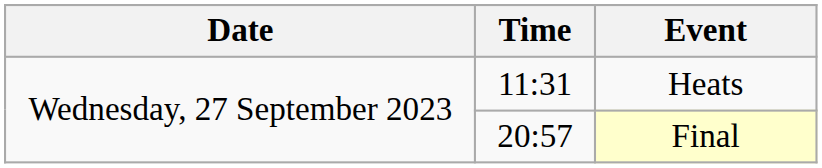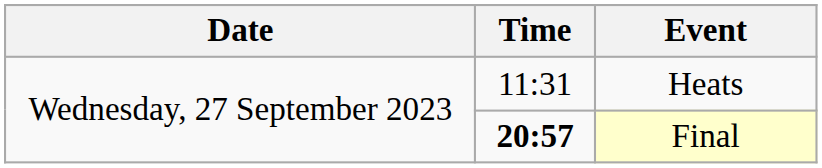(535, 135) normal -> (535, 135) bold
